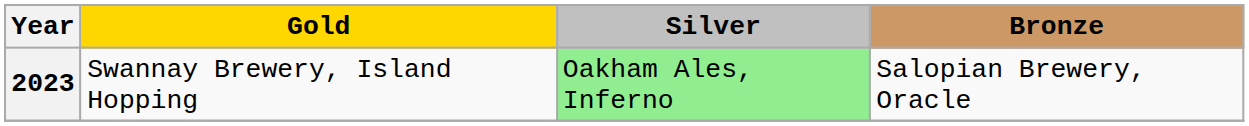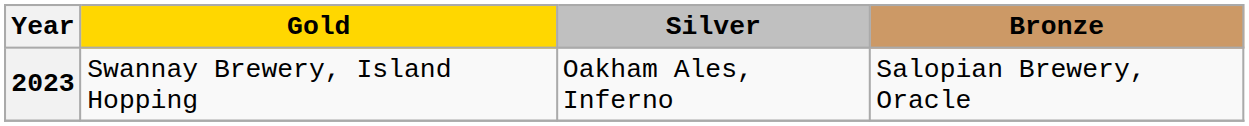(658, 85) lightgreen background -> (658, 85) no background
